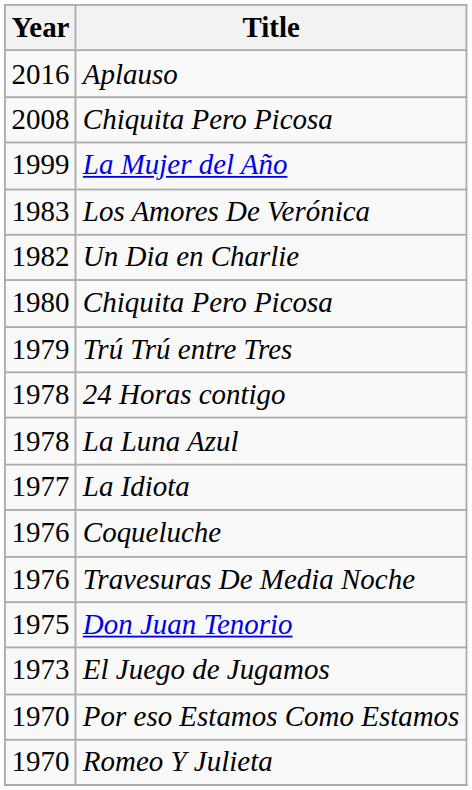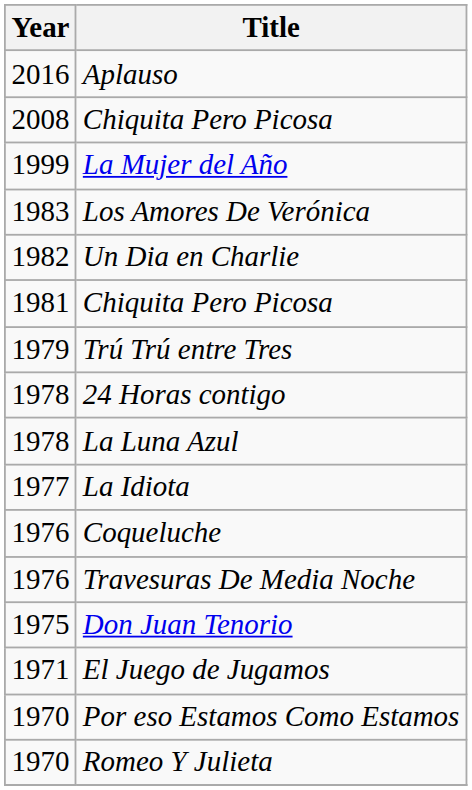(41, 303) 1980 -> (41, 303) 1981
(41, 670) 1973 -> (41, 670) 1971
